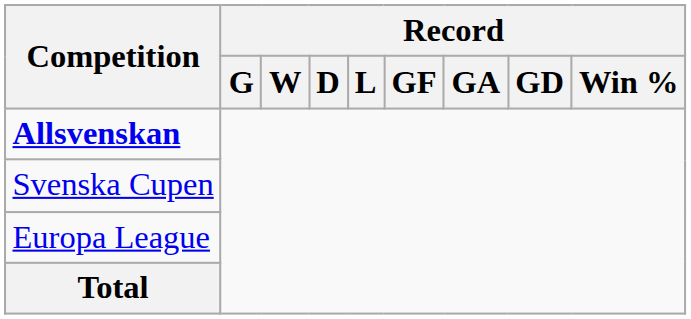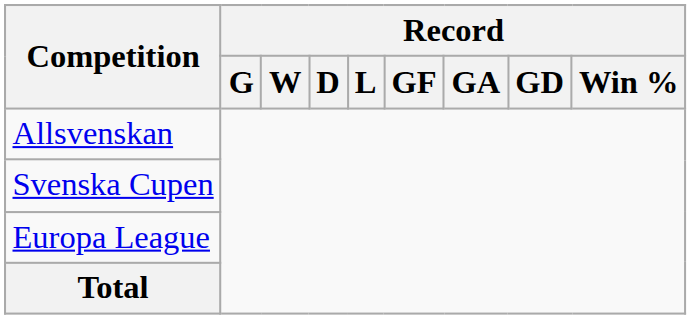(96, 133) bold -> (93, 133) normal
